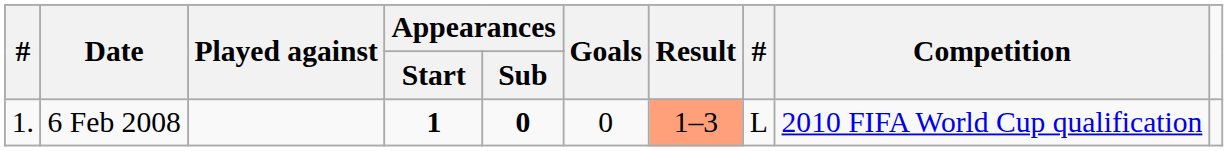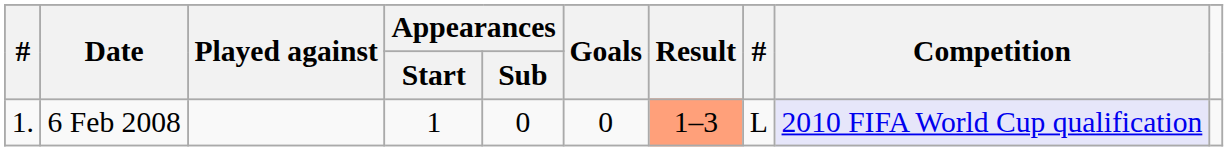(434, 121) bold -> (434, 121) normal
(523, 121) bold -> (523, 121) normal
(992, 121) no background -> (992, 121) lavender background
